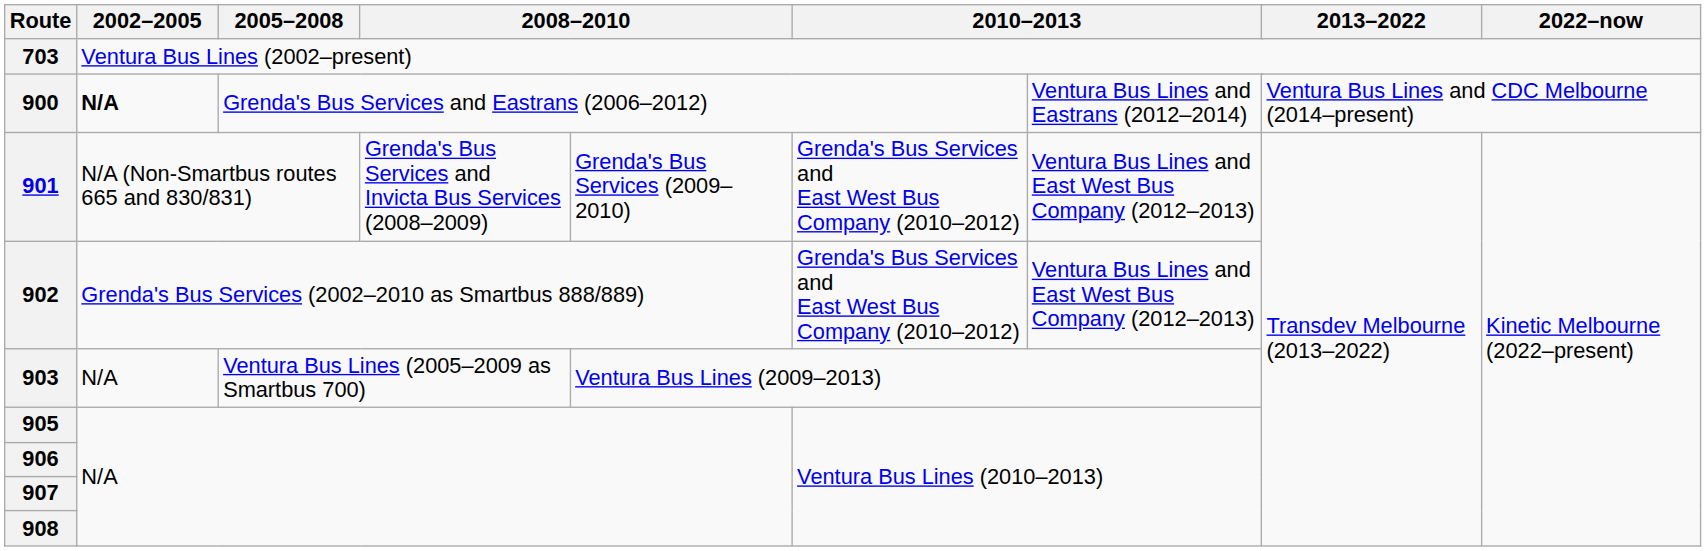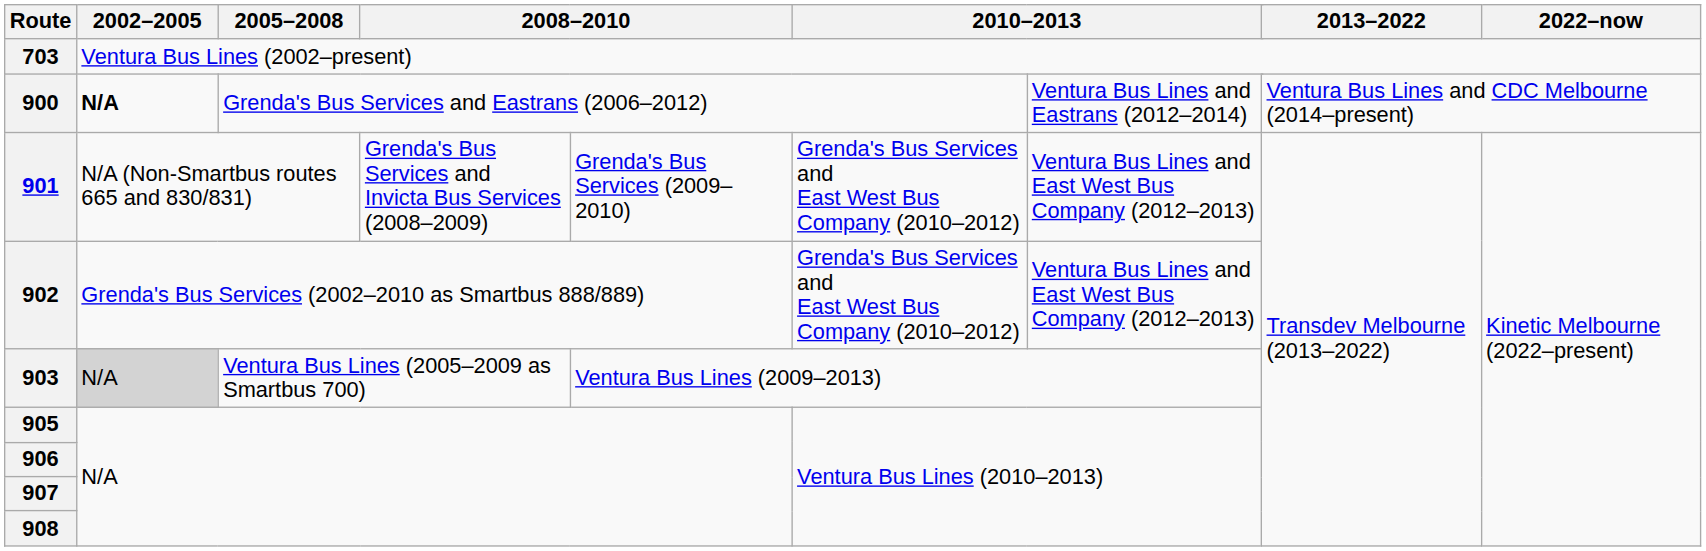(100, 377) no background -> (100, 377) lightgrey background
